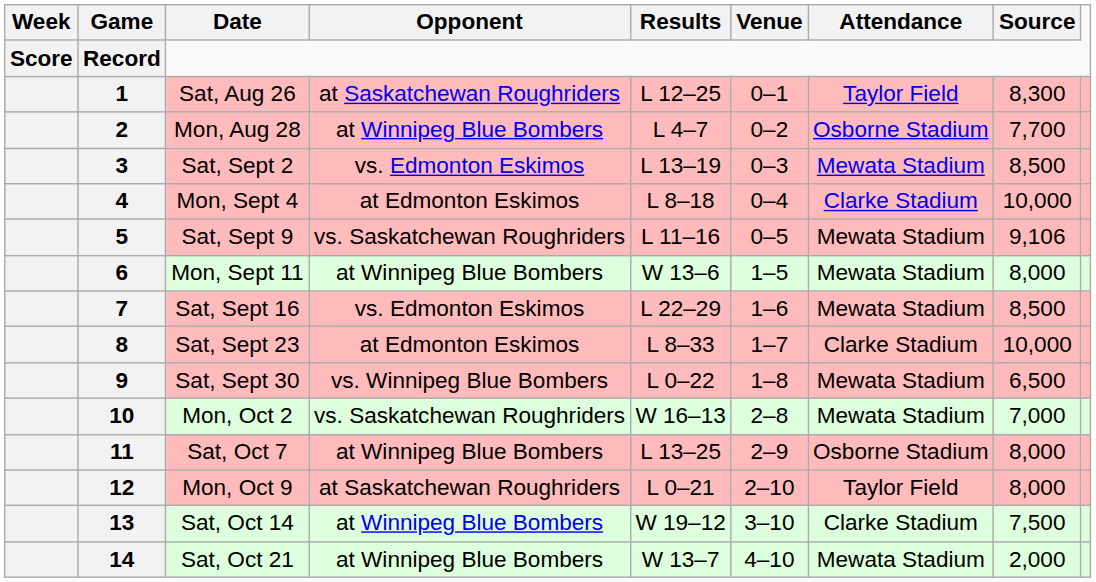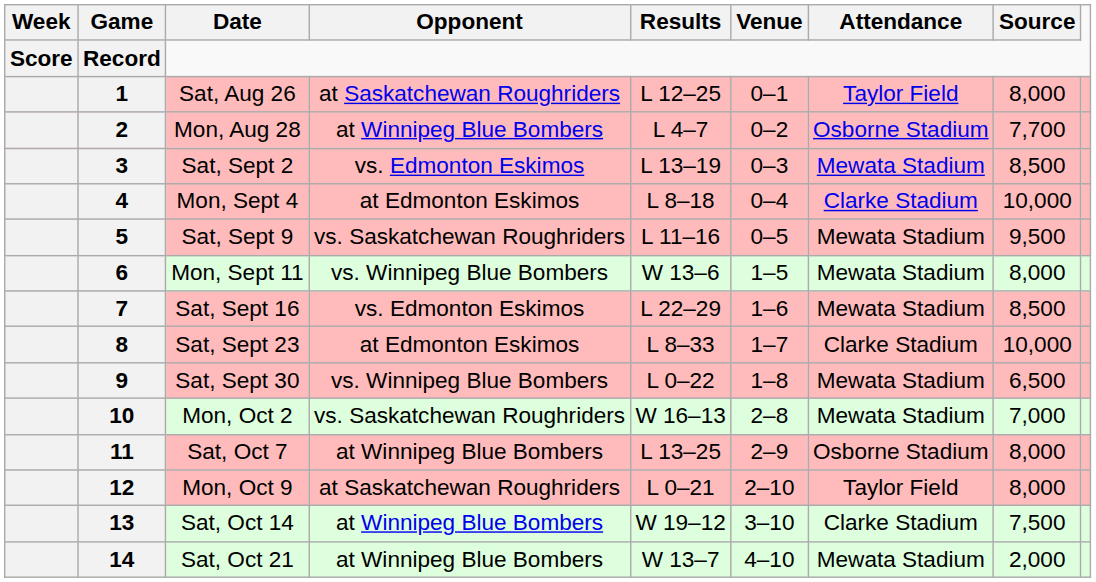(1037, 93) 8,300 -> (1037, 93) 8,000
(1037, 237) 9,106 -> (1037, 237) 9,500
(470, 272) at Winnipeg Blue Bombers -> (470, 272) vs. Winnipeg Blue Bombers
